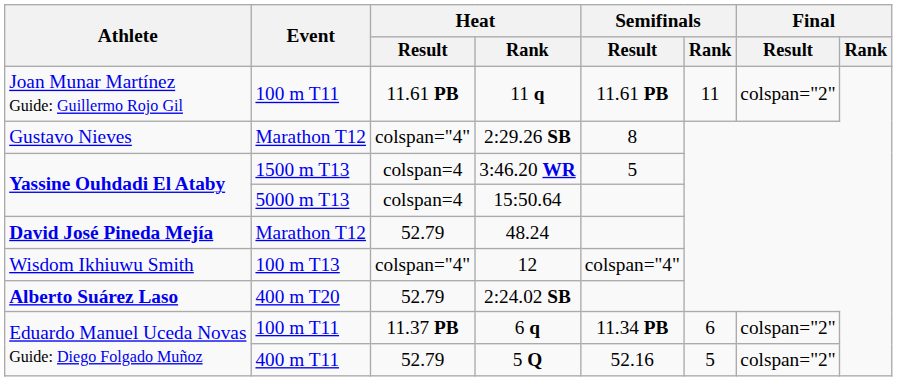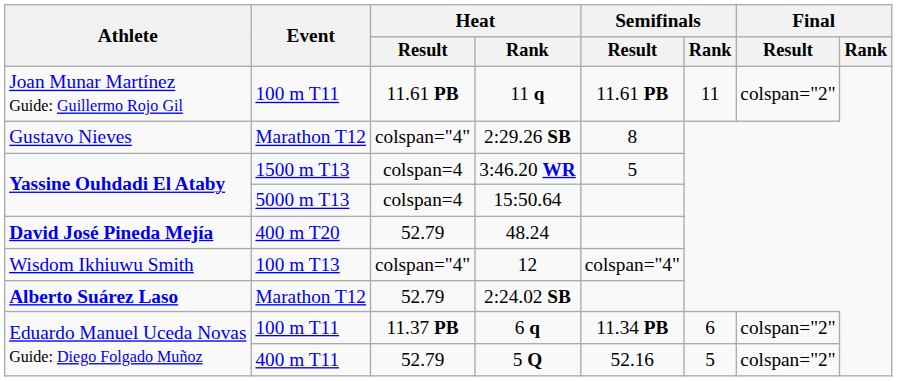(311, 232) Marathon T12 -> (298, 232) 400 m T20
(298, 296) 400 m T20 -> (311, 296) Marathon T12
